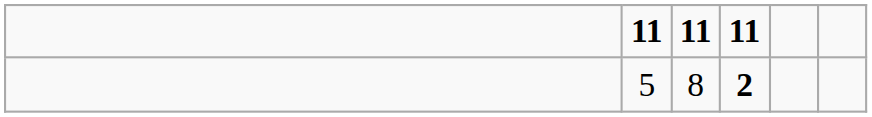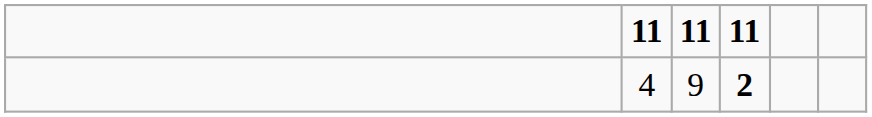(647, 84) 5 -> (647, 84) 4
(696, 84) 8 -> (696, 84) 9
